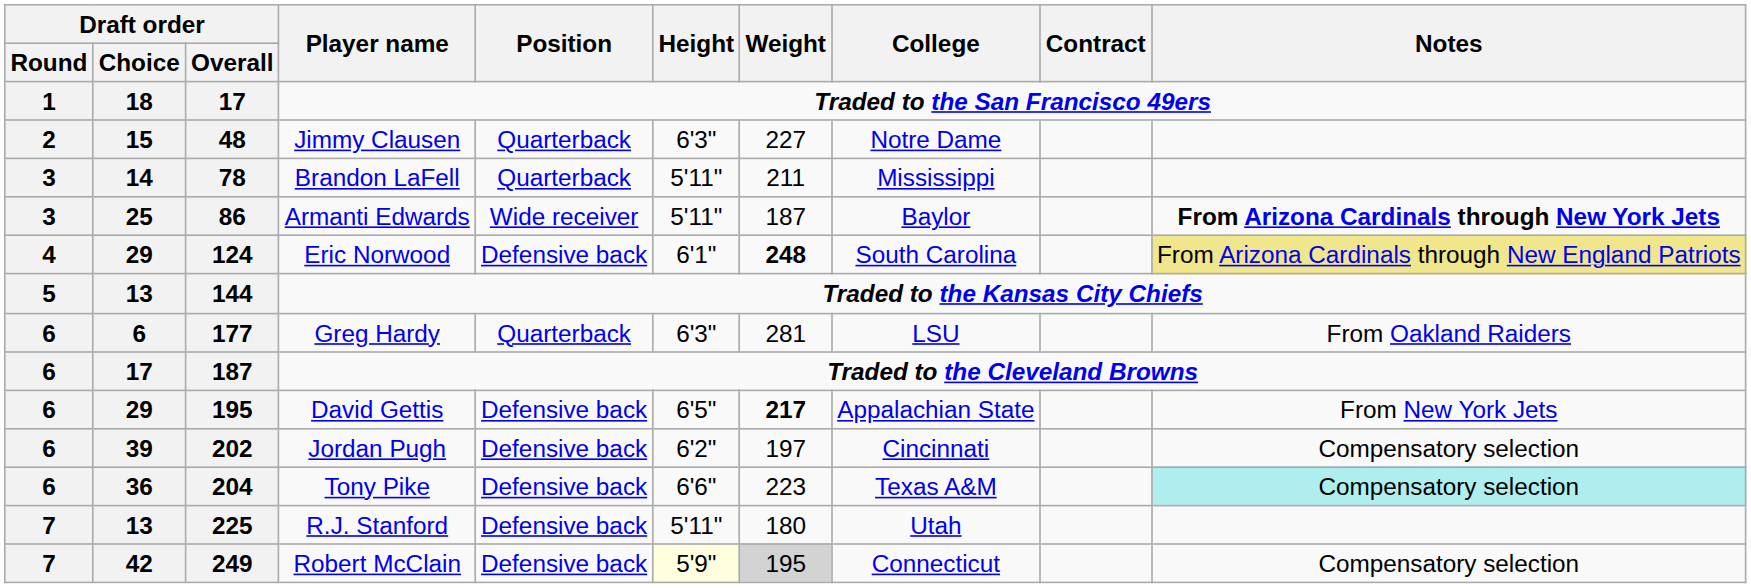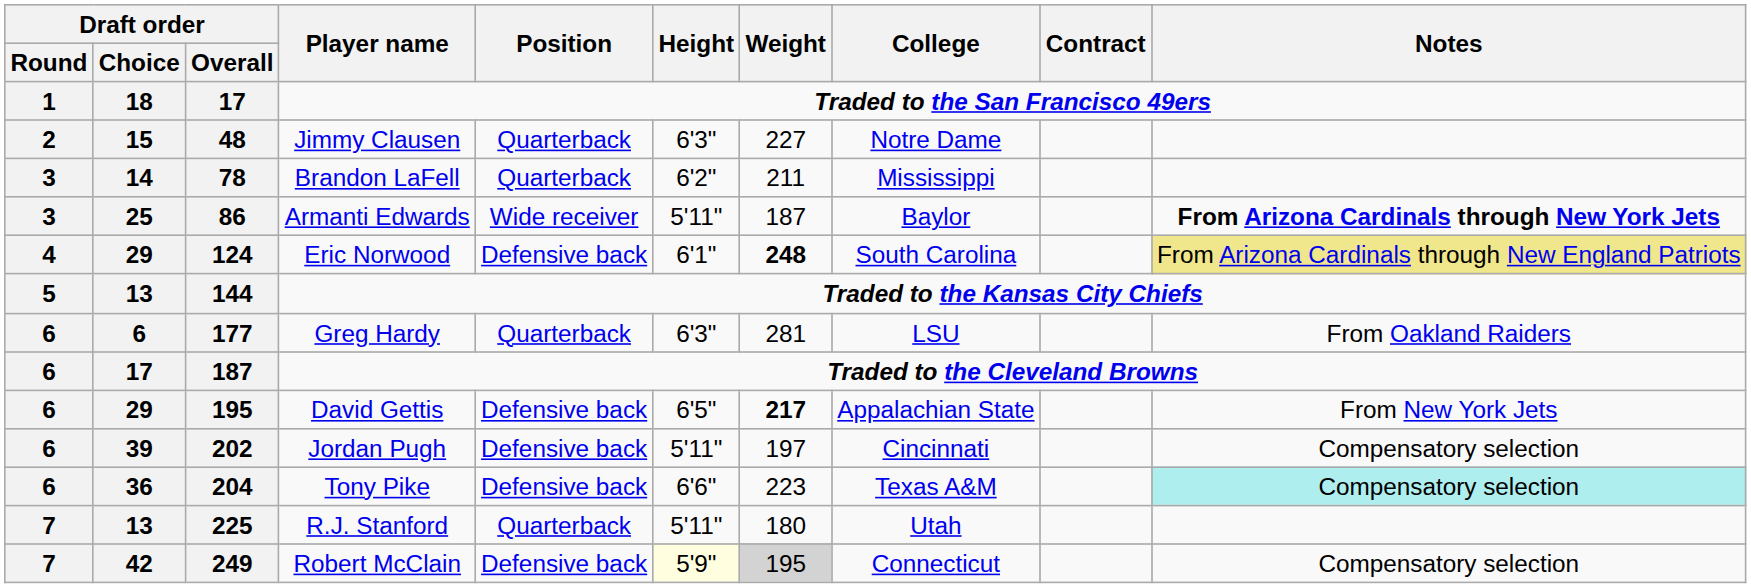(696, 178) 5'11" -> (696, 178) 6'2"
(696, 448) 6'2" -> (696, 448) 5'11"
(564, 525) Defensive back -> (564, 525) Quarterback
